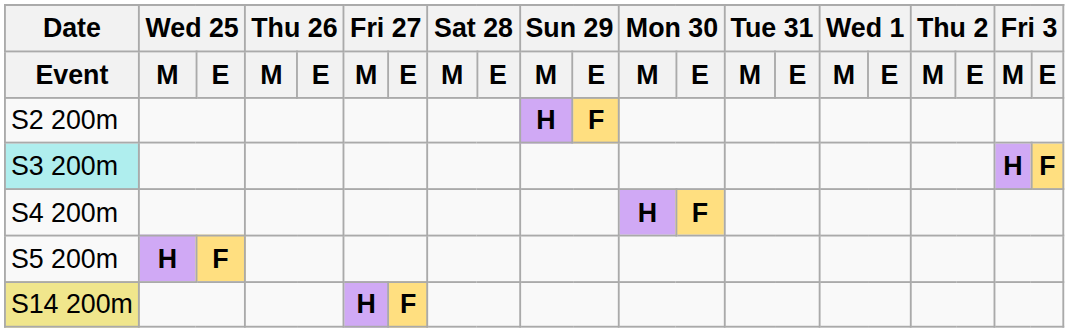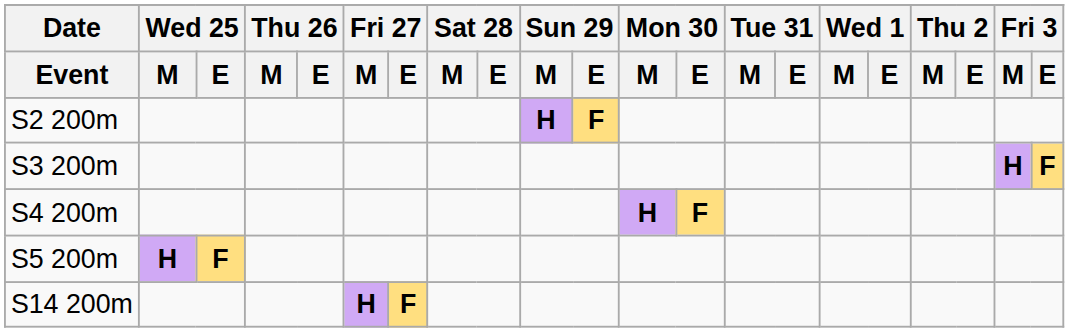(64, 166) paleturquoise background -> (64, 166) no background
(72, 304) khaki background -> (72, 304) no background
